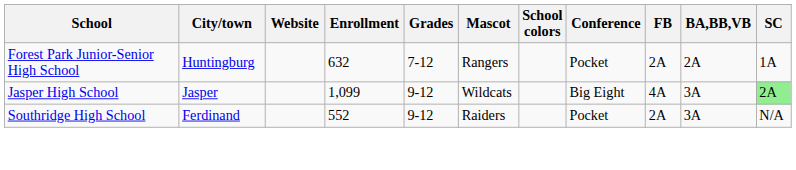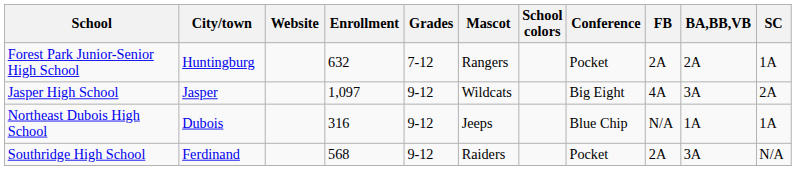(344, 92) 1,099 -> (344, 92) 1,097
(768, 92) lightgreen background -> (768, 92) no background
+ row: (74, 123)
(339, 115) 552 -> (339, 154) 568
